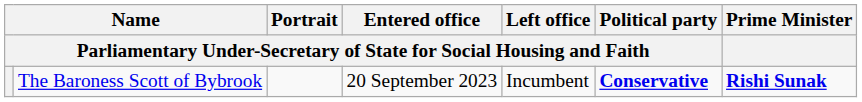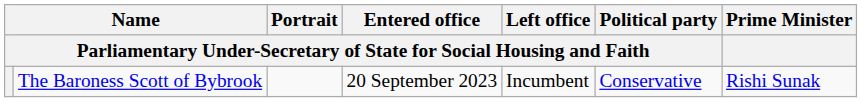(654, 81) bold -> (650, 81) normal
(776, 81) bold -> (773, 81) normal
